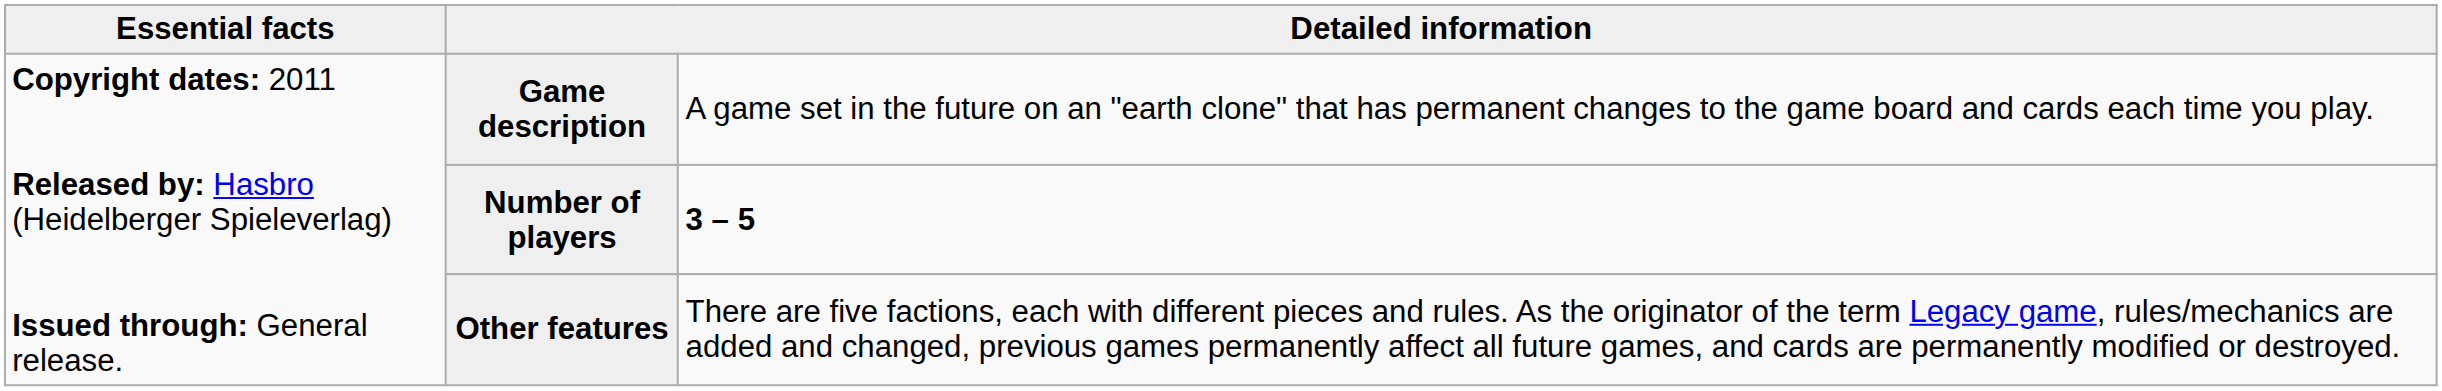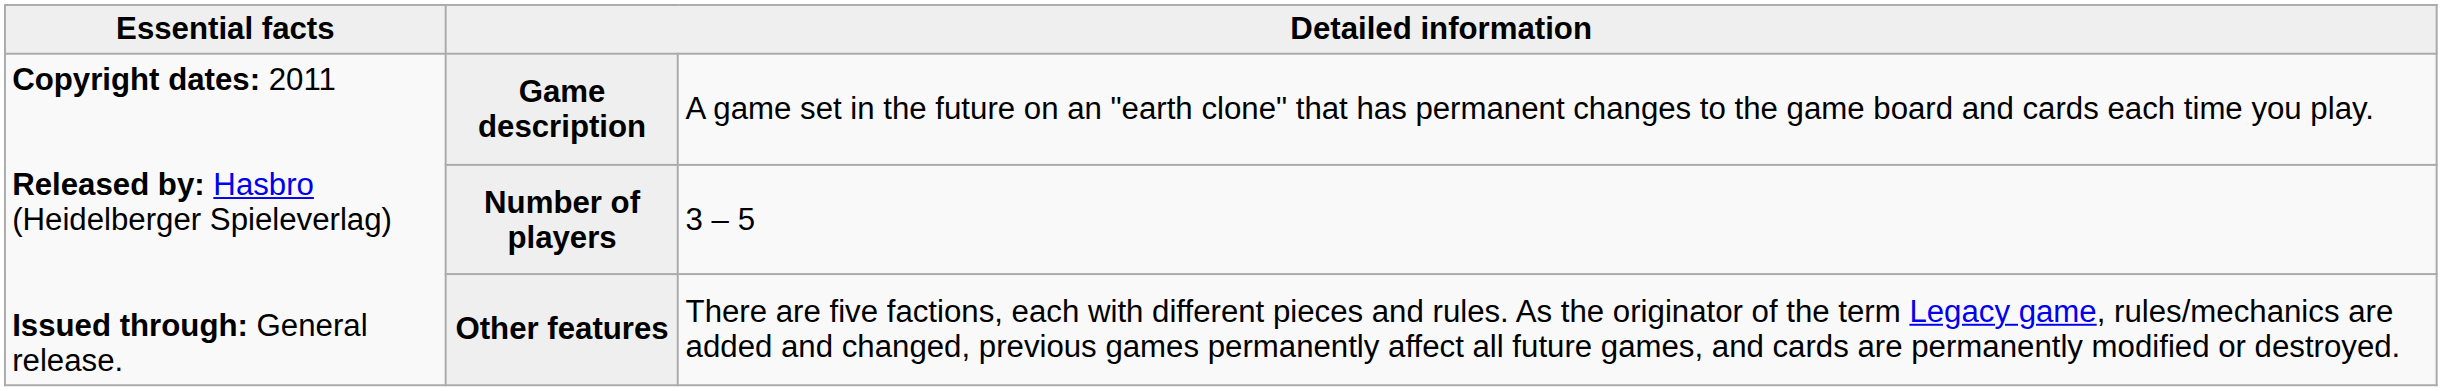(720, 219) bold -> (720, 219) normal
